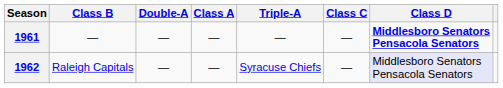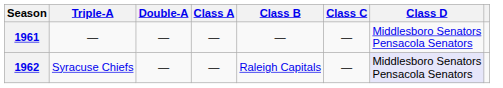columns swapped: (280, 13) <-> (93, 13)
(431, 37) bold -> (427, 37) normal
